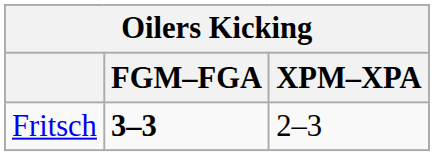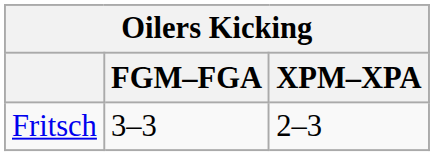(134, 125) bold -> (134, 125) normal
